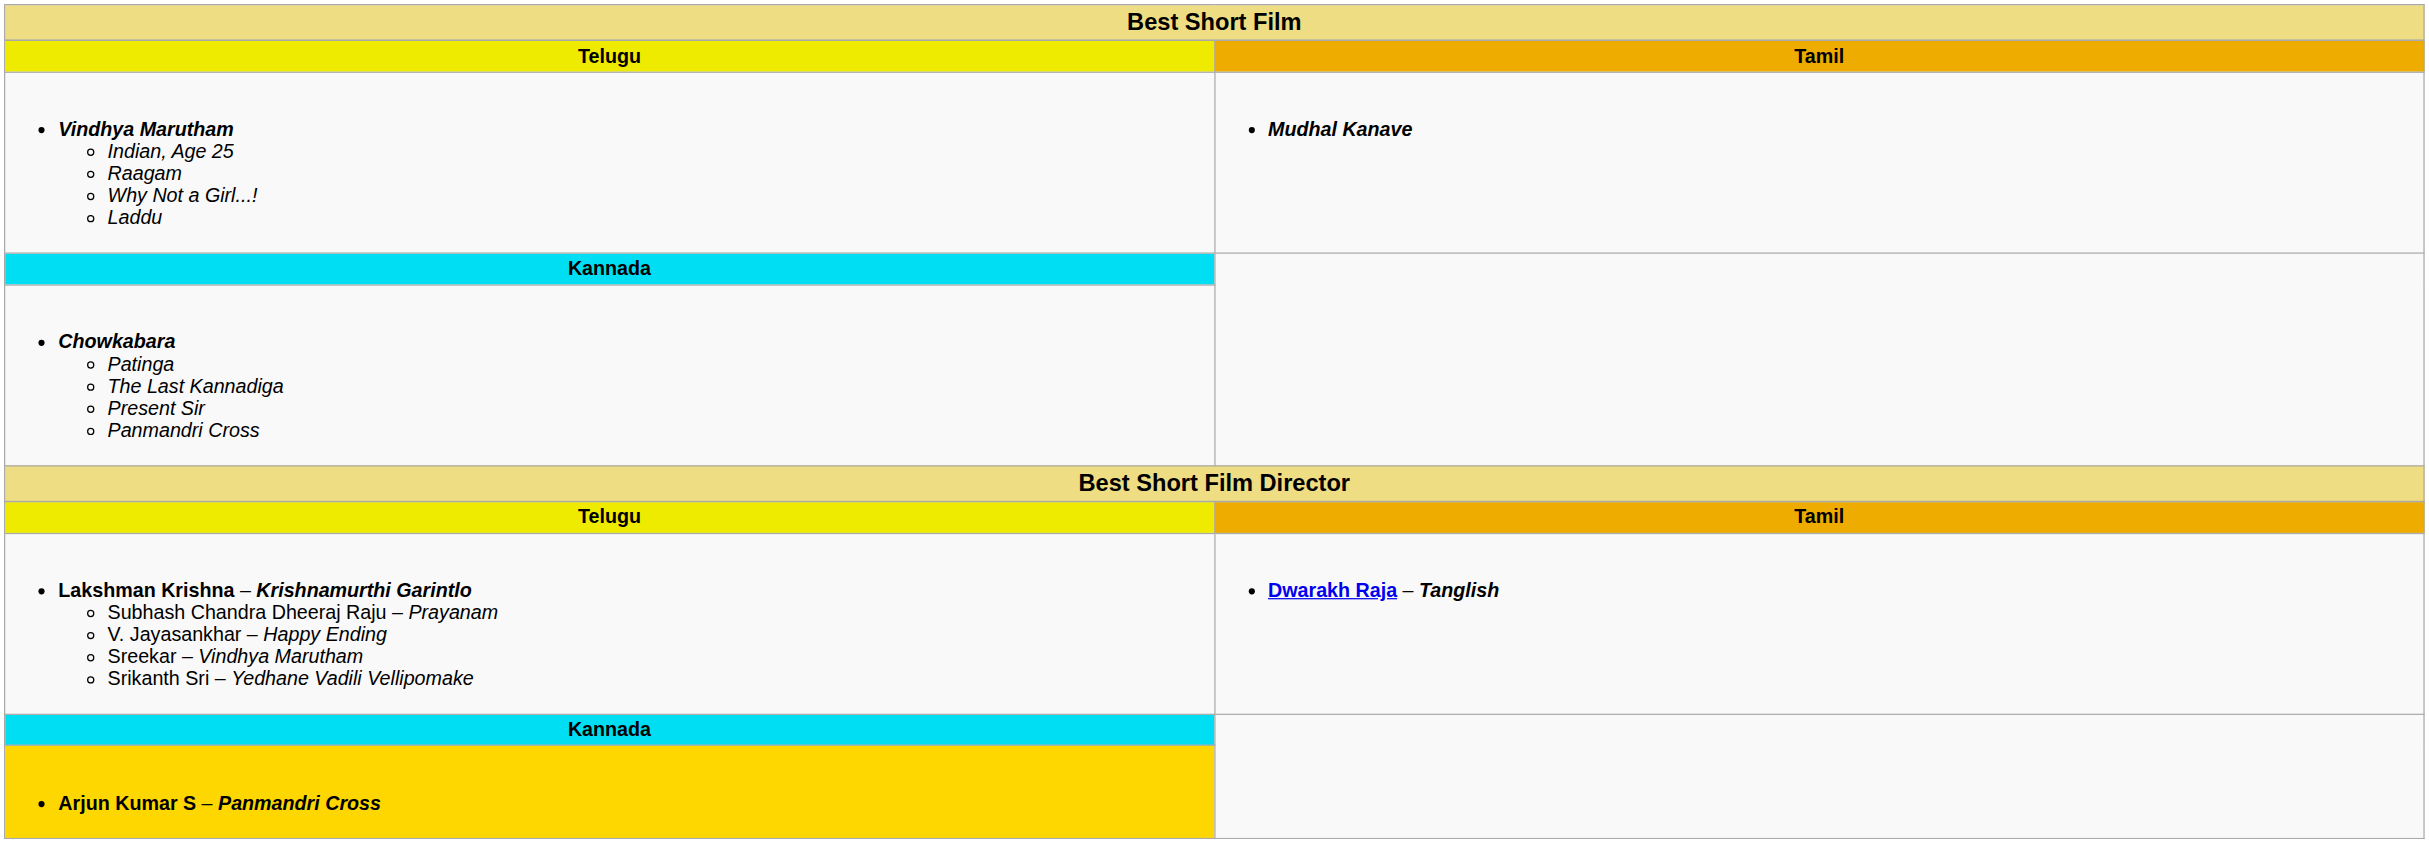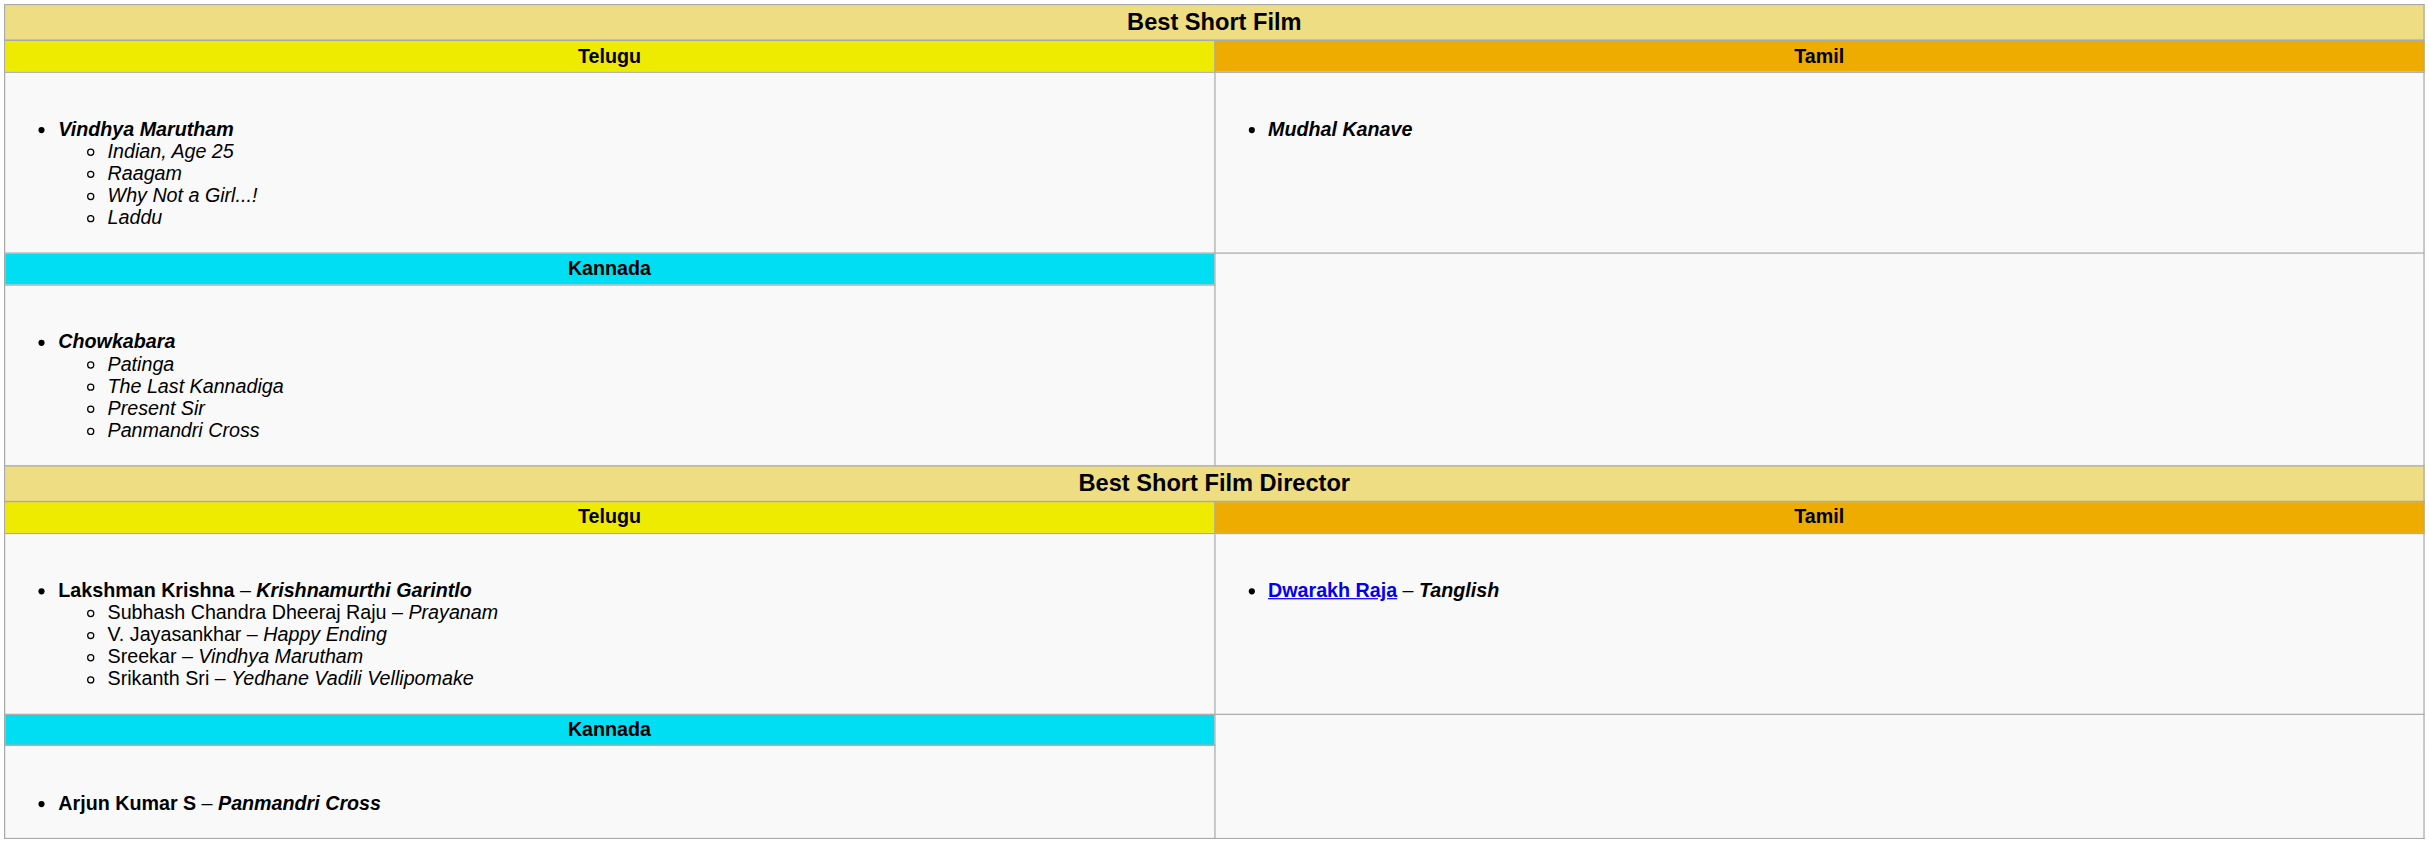(609, 803) gold background -> (609, 803) no background
